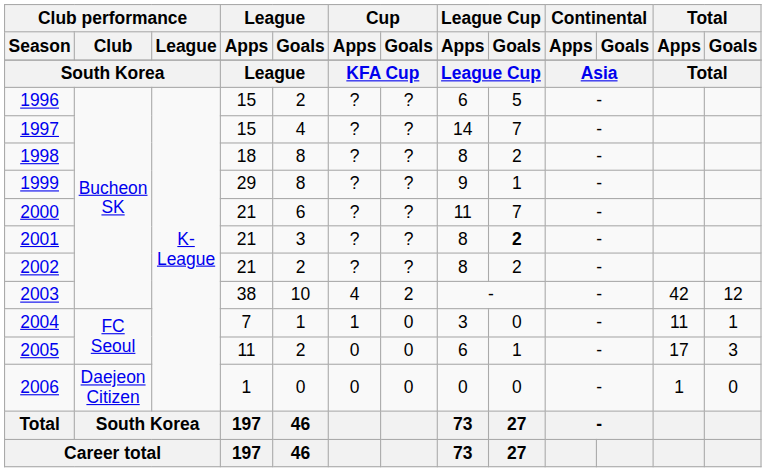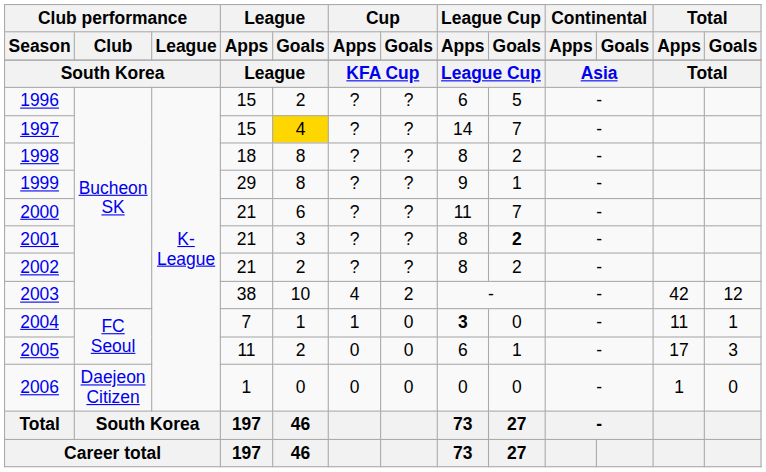(301, 128) no background -> (301, 128) gold background
(463, 322) normal -> (463, 322) bold
